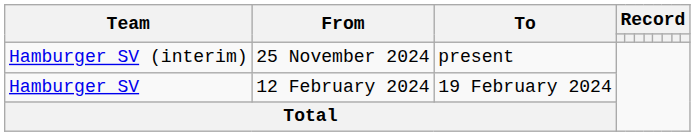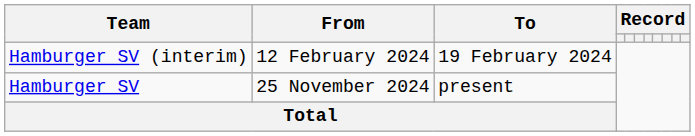(343, 57) 25 November 2024 -> (343, 57) 12 February 2024
(476, 57) present -> (525, 57) 19 February 2024
(343, 87) 12 February 2024 -> (343, 87) 25 November 2024
(525, 87) 19 February 2024 -> (476, 87) present
